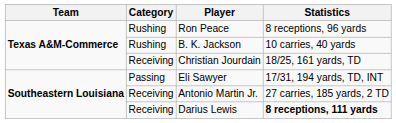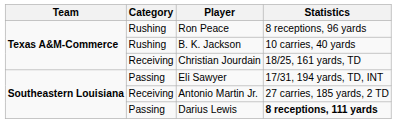(151, 110) Receiving -> (147, 110) Passing
